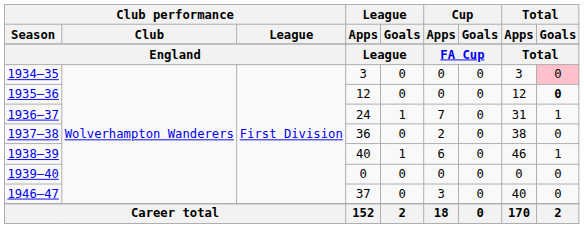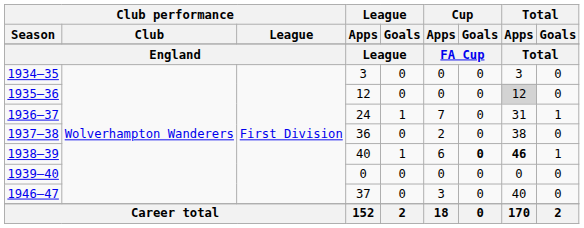(558, 74) pink background -> (558, 74) no background
(519, 94) no background -> (519, 94) lightgrey background
(558, 94) bold -> (558, 94) normal
(480, 154) normal -> (480, 154) bold
(519, 154) normal -> (519, 154) bold
